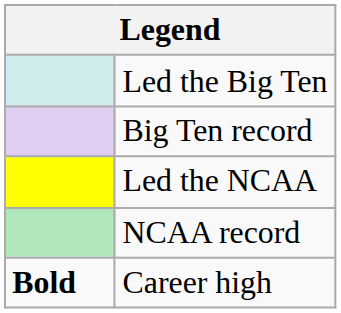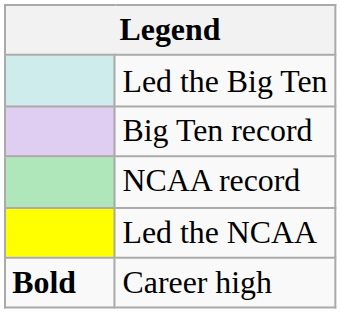rows swapped: (211, 231) <-> (220, 181)
